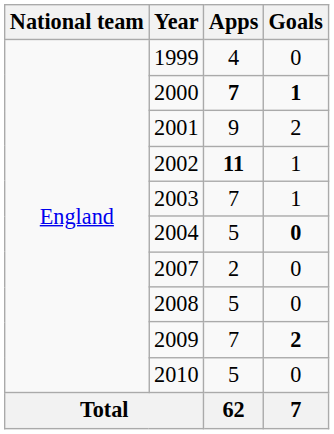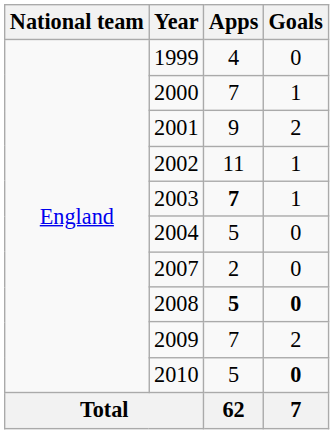(234, 92) bold -> (234, 92) normal
(296, 92) bold -> (296, 92) normal
(234, 163) bold -> (234, 163) normal
(234, 198) normal -> (234, 198) bold
(296, 233) bold -> (296, 233) normal
(234, 304) normal -> (234, 304) bold
(296, 304) normal -> (296, 304) bold
(296, 339) bold -> (296, 339) normal
(296, 374) normal -> (296, 374) bold
